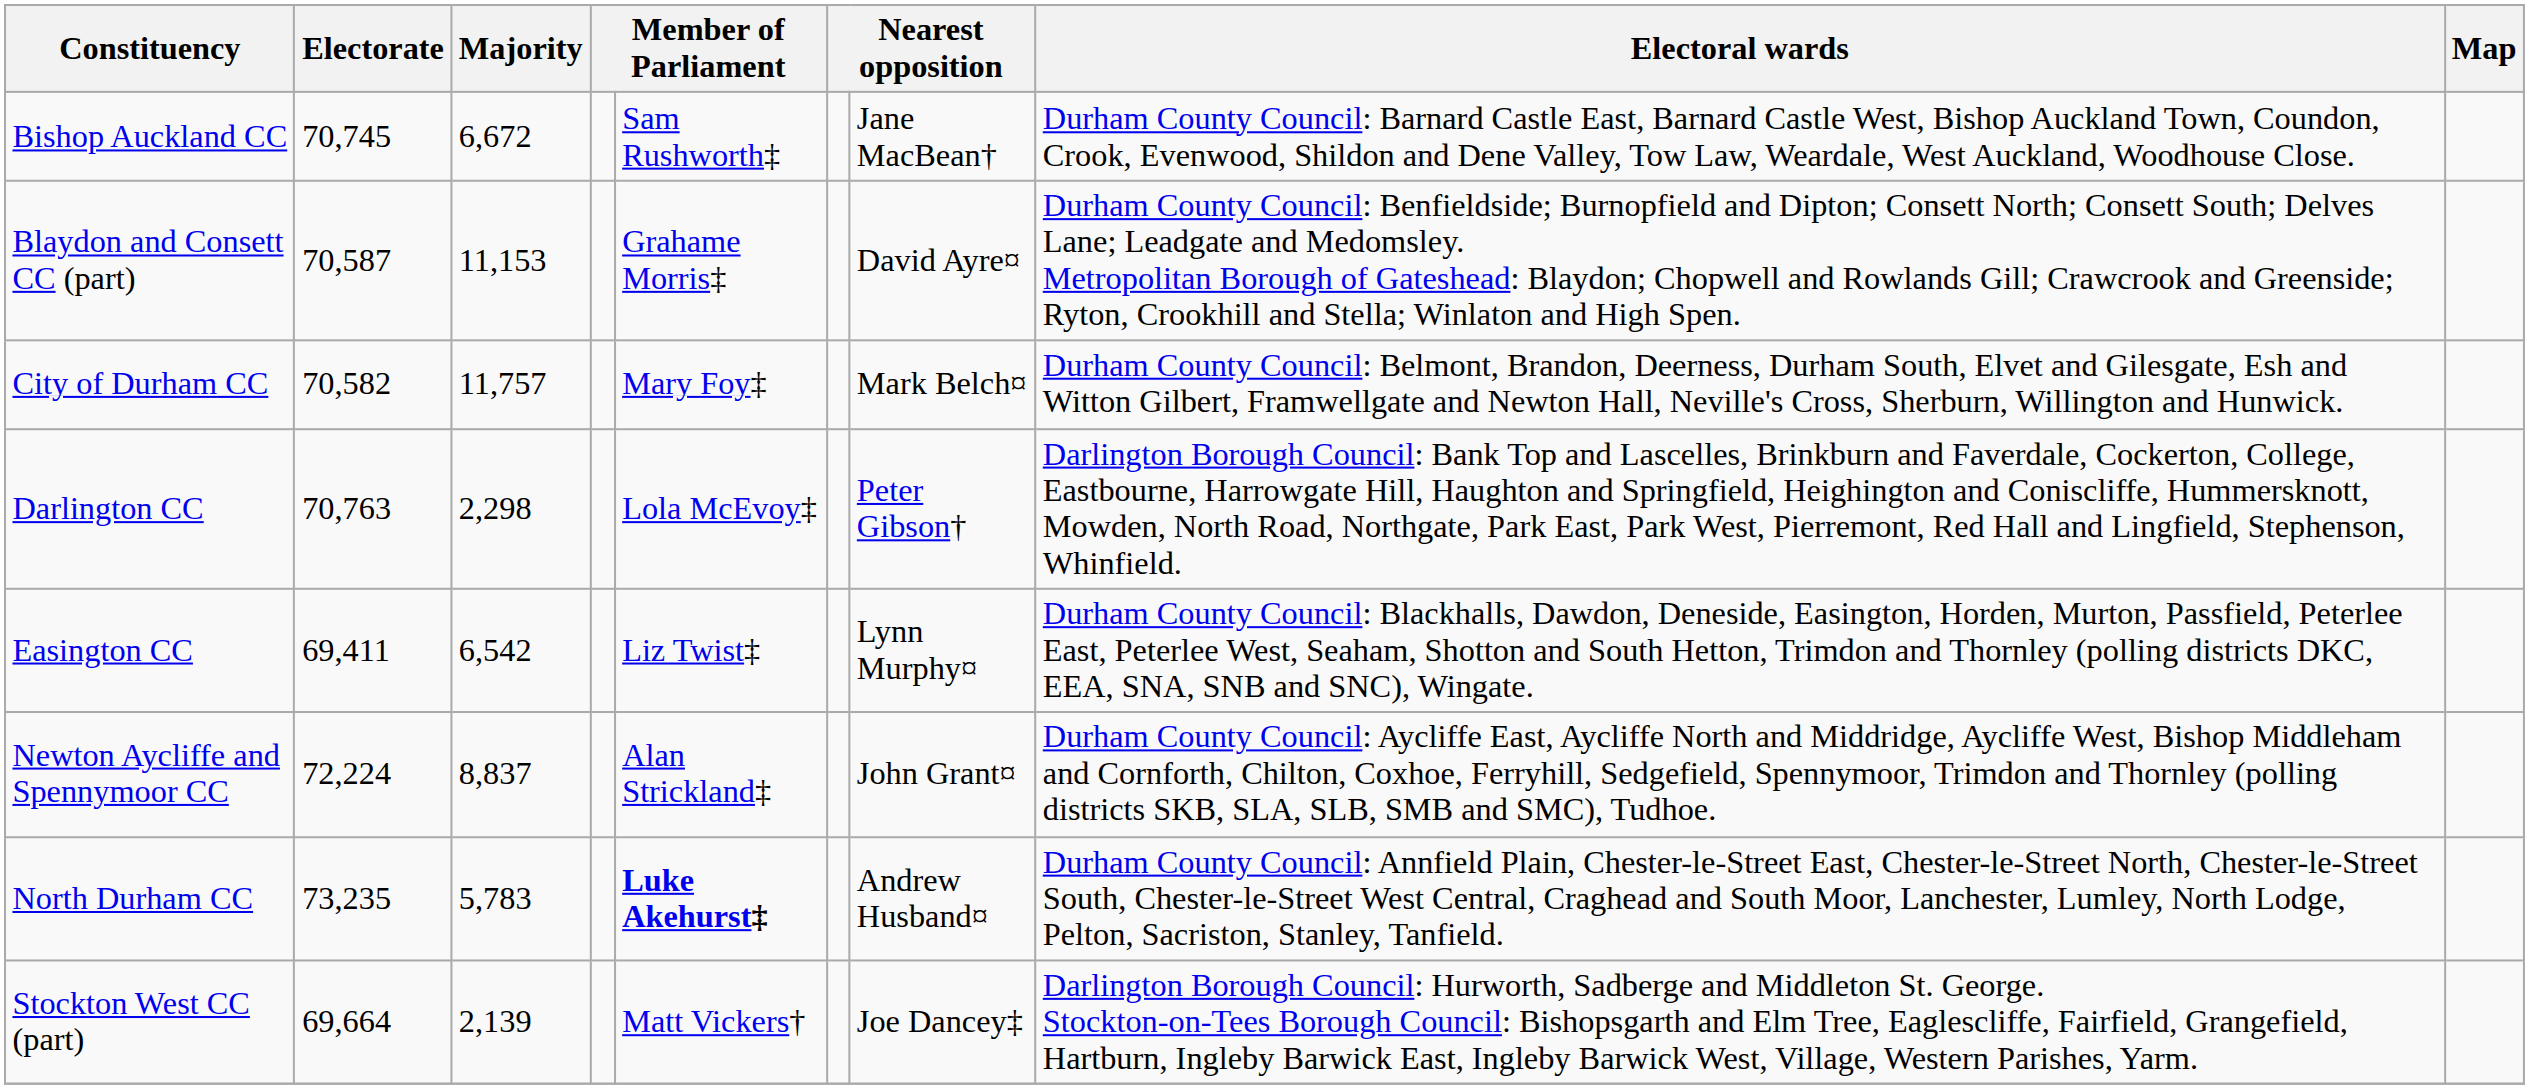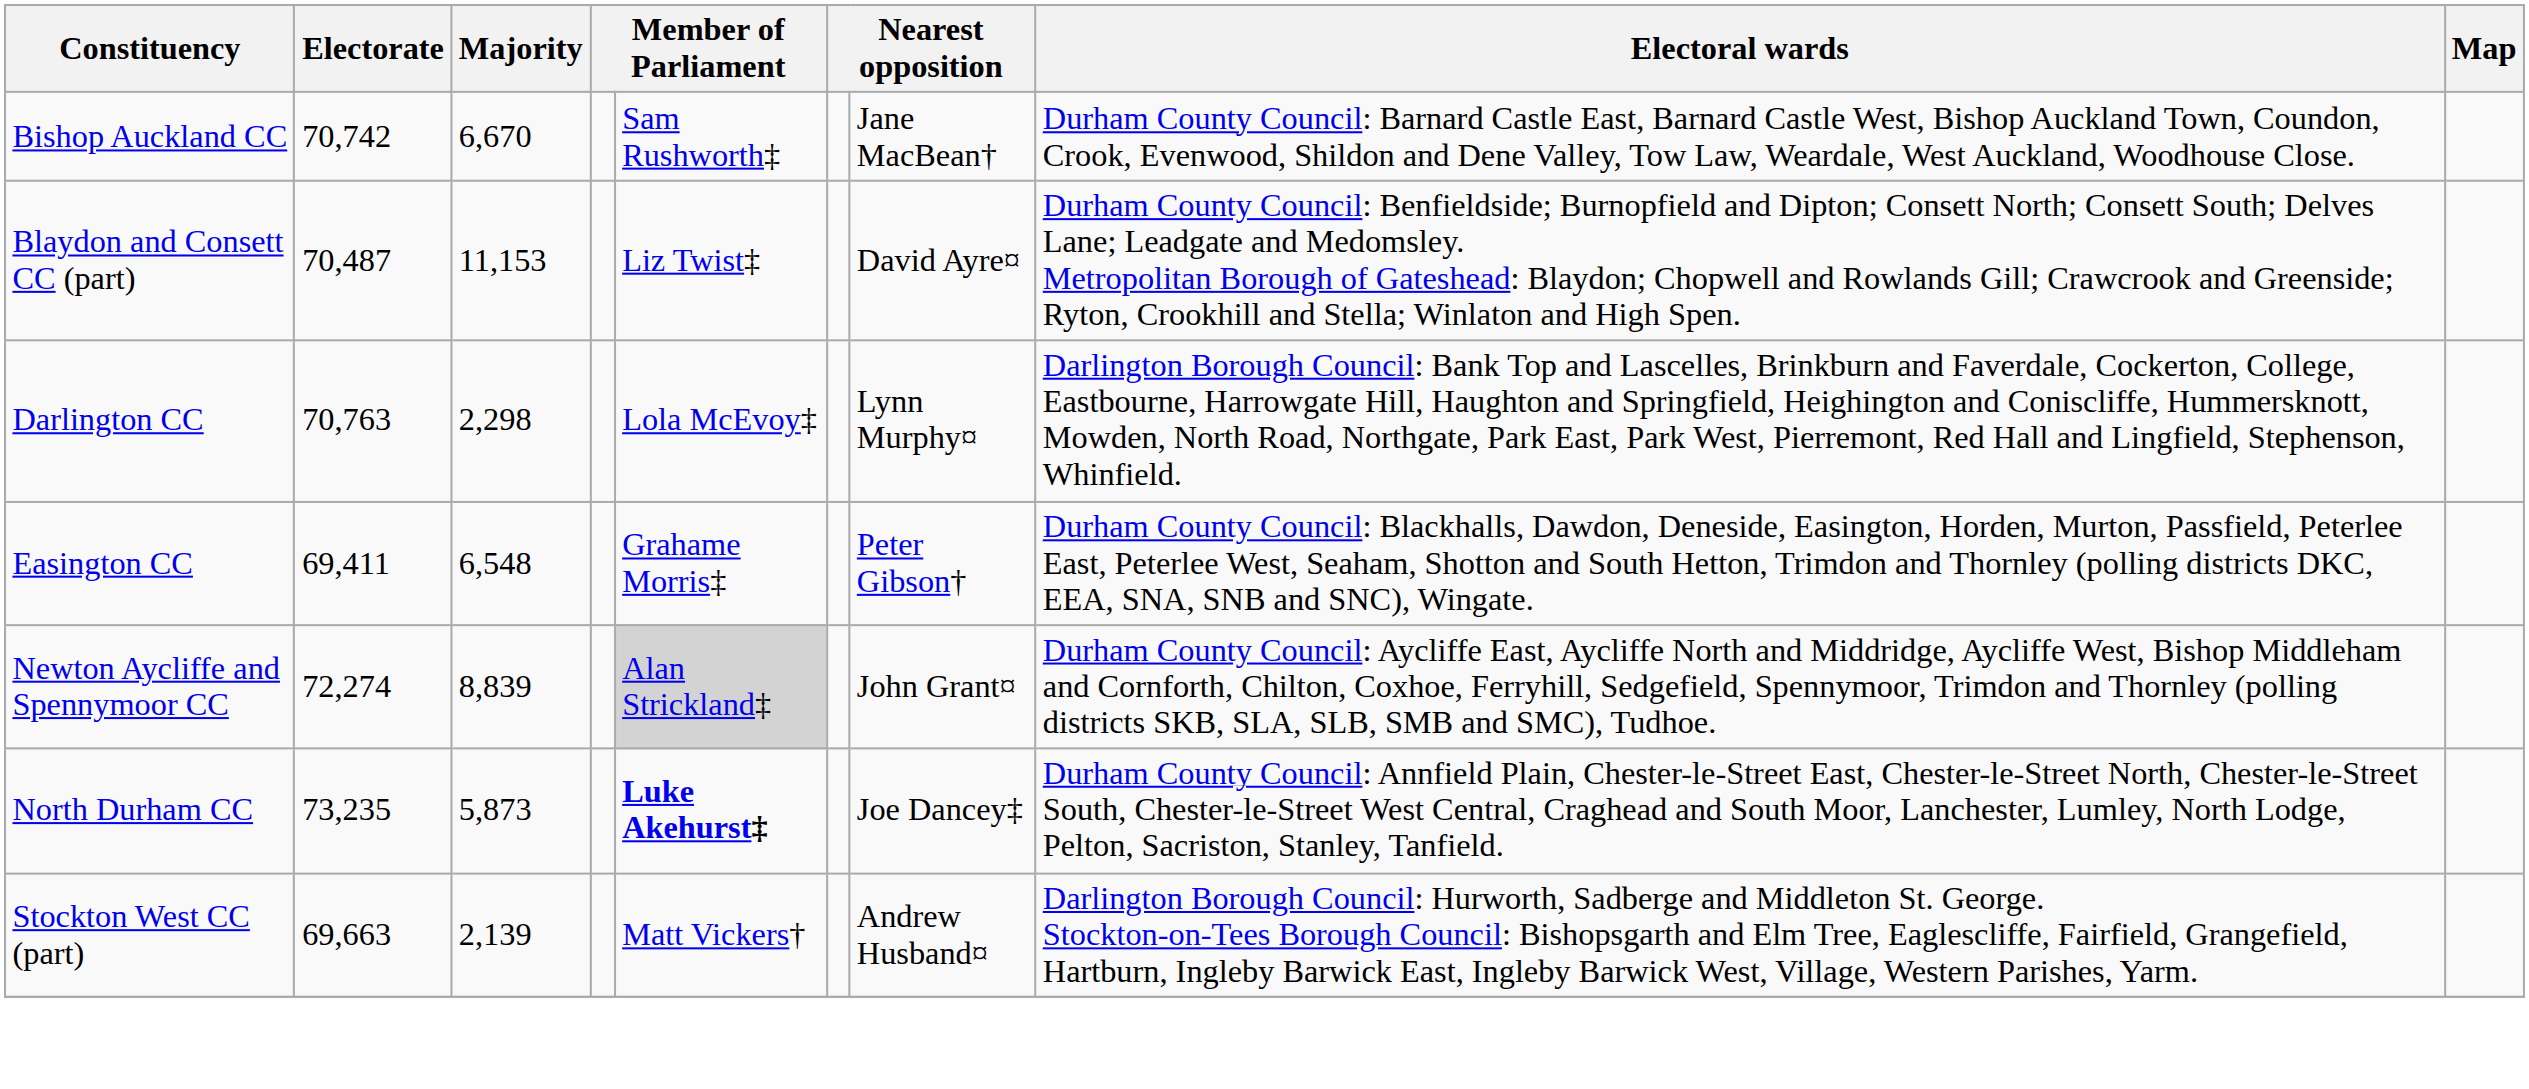(347, 135) 70,745 -> (347, 135) 70,742
(495, 135) 6,672 -> (495, 135) 6,670
(347, 259) 70,587 -> (347, 259) 70,487
(681, 259) Grahame Morris‡ -> (691, 259) Liz Twist‡
- row: (140, 383)
(912, 507) Peter Gibson† -> (917, 420) Lynn Murphy¤
(495, 650) 6,542 -> (495, 562) 6,548
(691, 650) Liz Twist‡ -> (681, 562) Grahame Morris‡
(917, 650) Lynn Murphy¤ -> (912, 562) Peter Gibson†
(347, 773) 72,224 -> (347, 686) 72,274
(495, 773) 8,837 -> (495, 686) 8,839
(697, 773) no background -> (697, 686) lightgrey background
(495, 897) 5,783 -> (495, 810) 5,873
(922, 897) Andrew Husband¤ -> (940, 810) Joe Dancey‡
(347, 1021) 69,664 -> (347, 934) 69,663
(940, 1021) Joe Dancey‡ -> (922, 934) Andrew Husband¤
